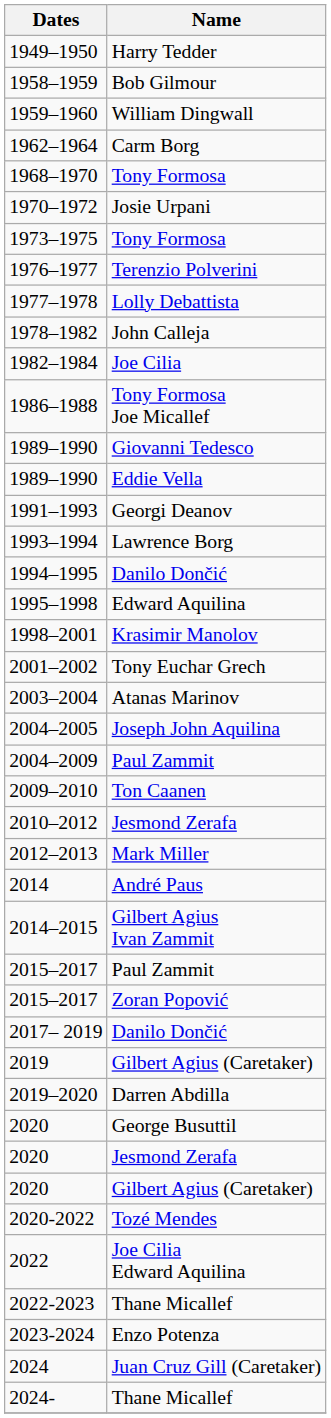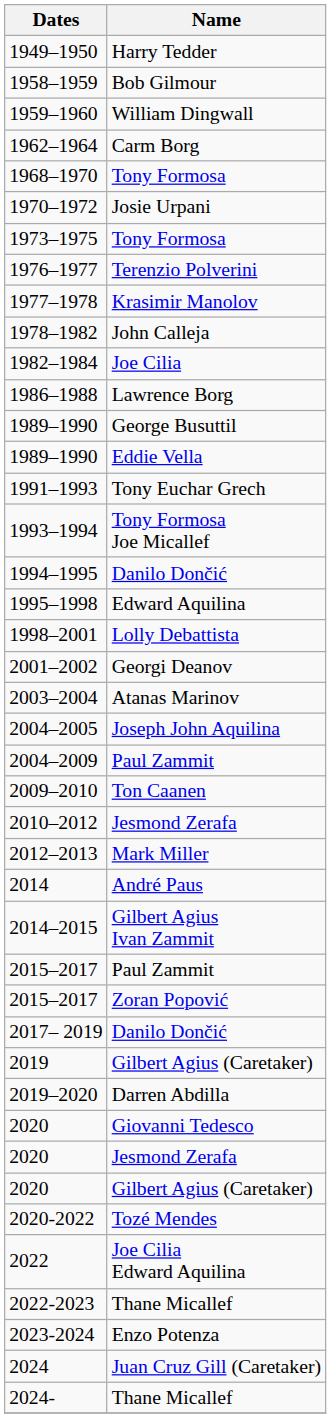(175, 301) Lolly Debattista -> (185, 301) Krasimir Manolov
(169, 405) Tony Formosa Joe Micallef -> (172, 394) Lawrence Borg
(183, 447) Giovanni Tedesco -> (174, 425) George Busuttil
(172, 510) Georgi Deanov -> (189, 488) Tony Euchar Grech
(172, 541) Lawrence Borg -> (169, 530) Tony Formosa Joe Micallef
(185, 635) Krasimir Manolov -> (175, 635) Lolly Debattista
(189, 666) Tony Euchar Grech -> (172, 666) Georgi Deanov
(174, 1125) George Busuttil -> (183, 1125) Giovanni Tedesco
